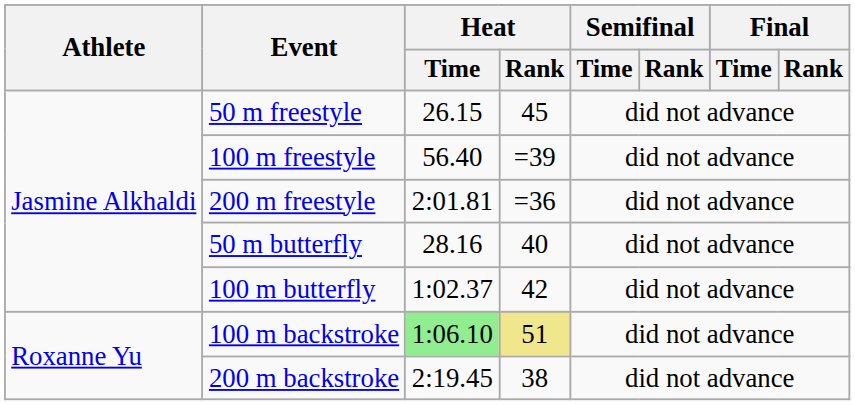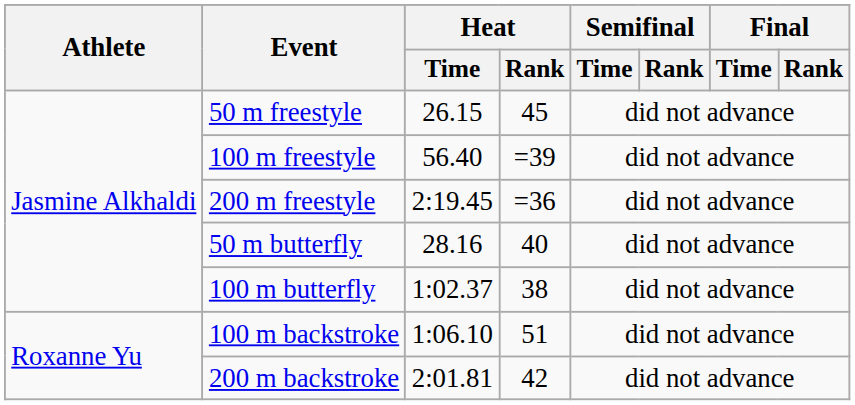(452, 201) 2:01.81 -> (452, 201) 2:19.45
(535, 289) 42 -> (535, 289) 38
(452, 333) lightgreen background -> (452, 333) no background
(535, 333) khaki background -> (535, 333) no background
(452, 377) 2:19.45 -> (452, 377) 2:01.81
(535, 377) 38 -> (535, 377) 42
